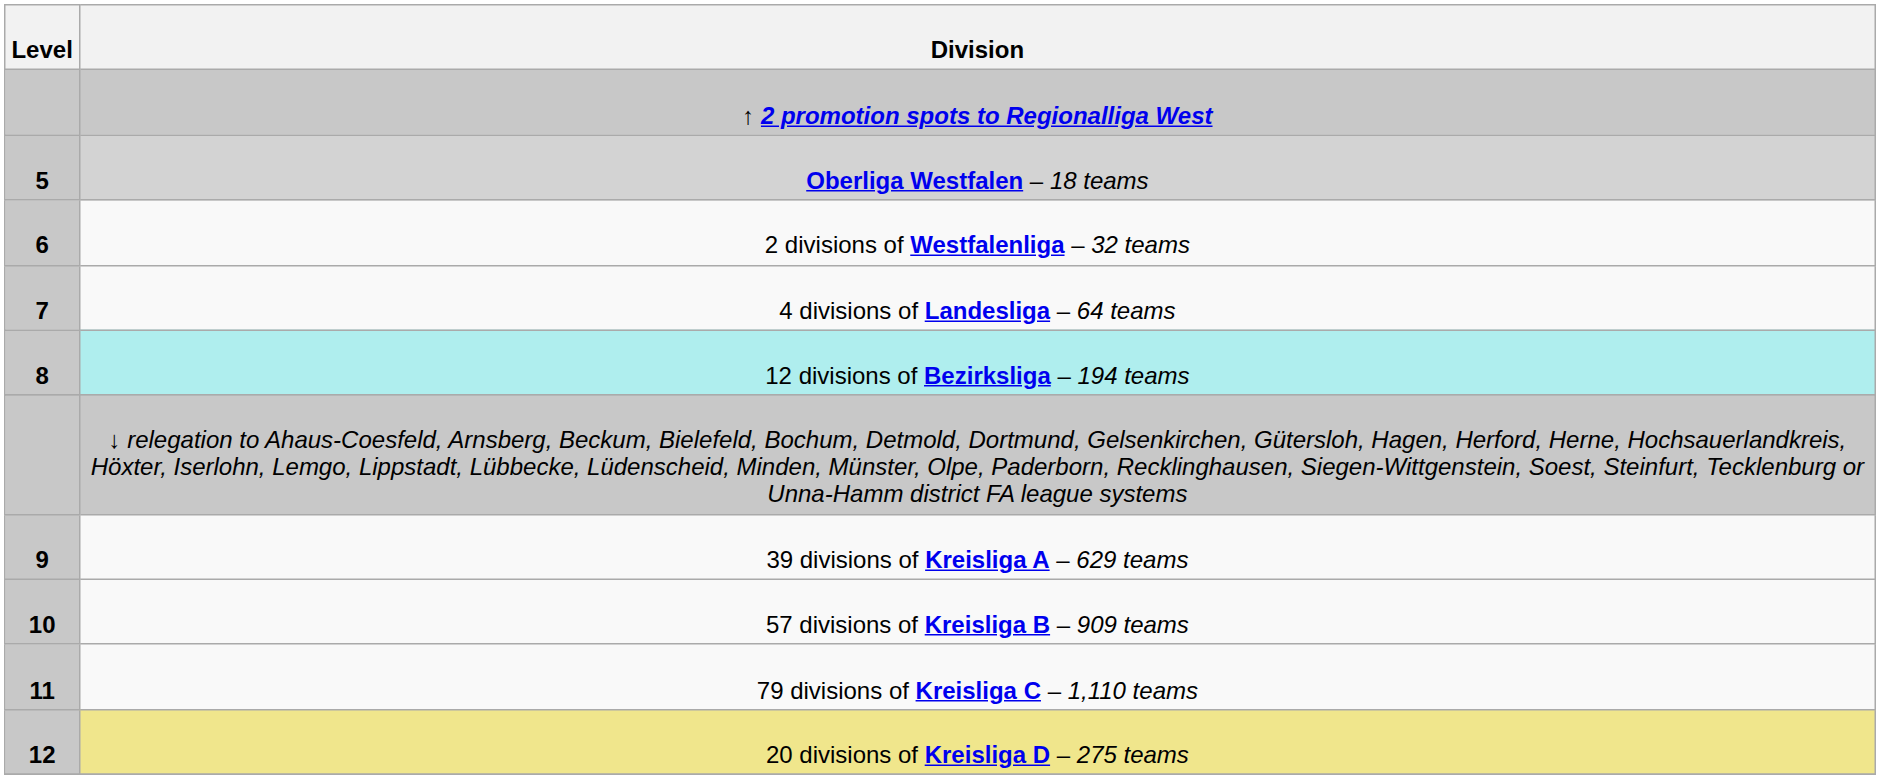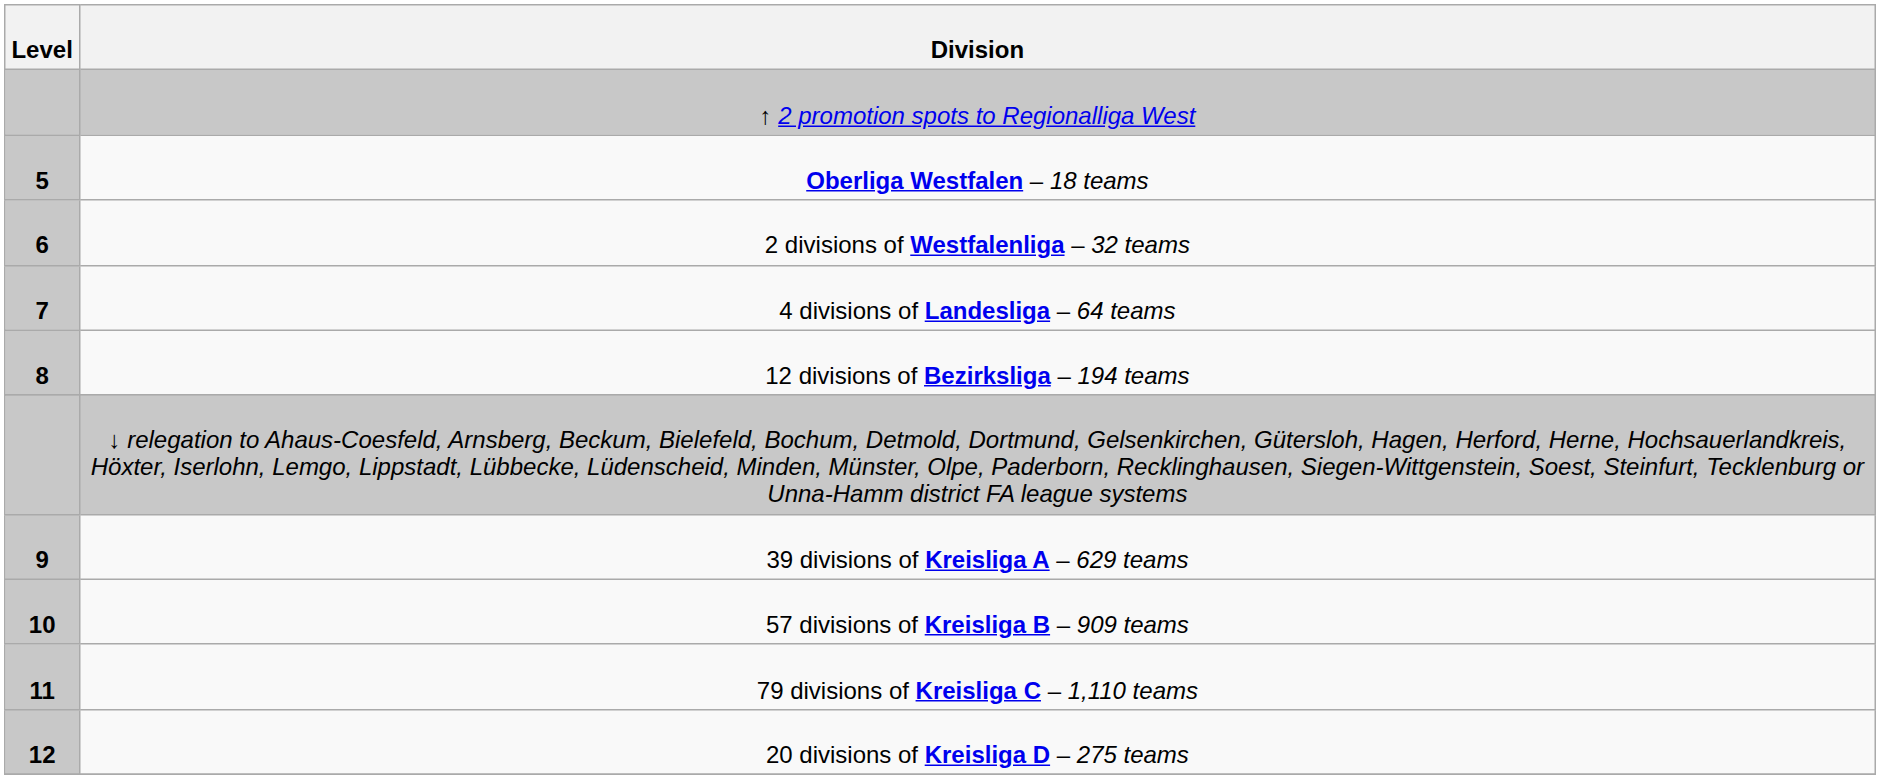(977, 115) bold -> (977, 115) normal
(977, 180) lightgrey background -> (977, 180) no background
(977, 375) paleturquoise background -> (977, 375) no background
(977, 755) khaki background -> (977, 755) no background
